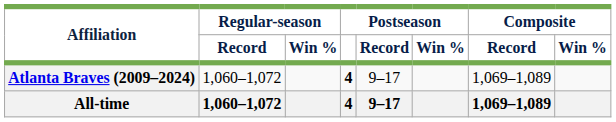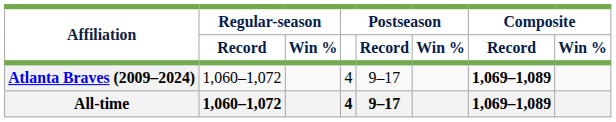(348, 78) bold -> (348, 78) normal
(512, 78) normal -> (512, 78) bold
